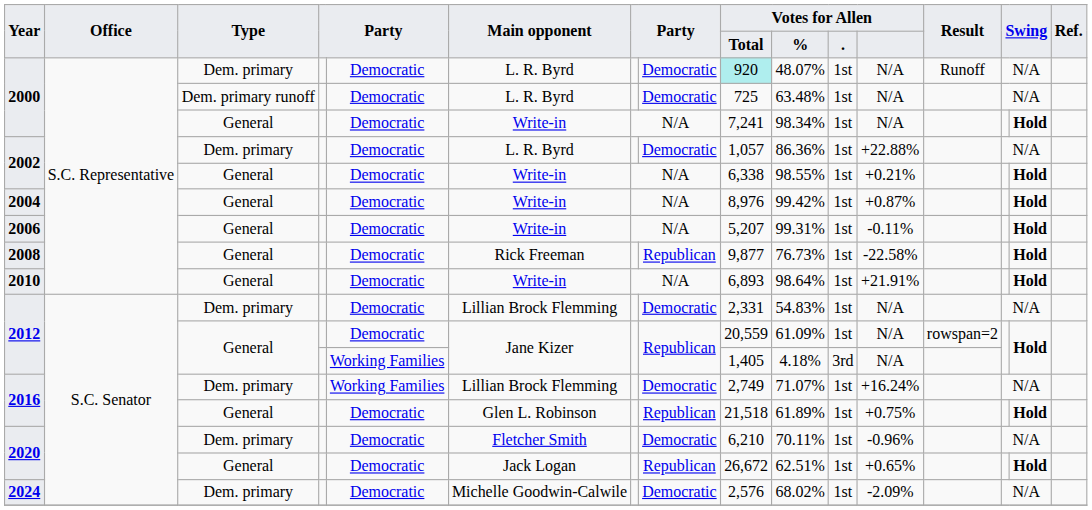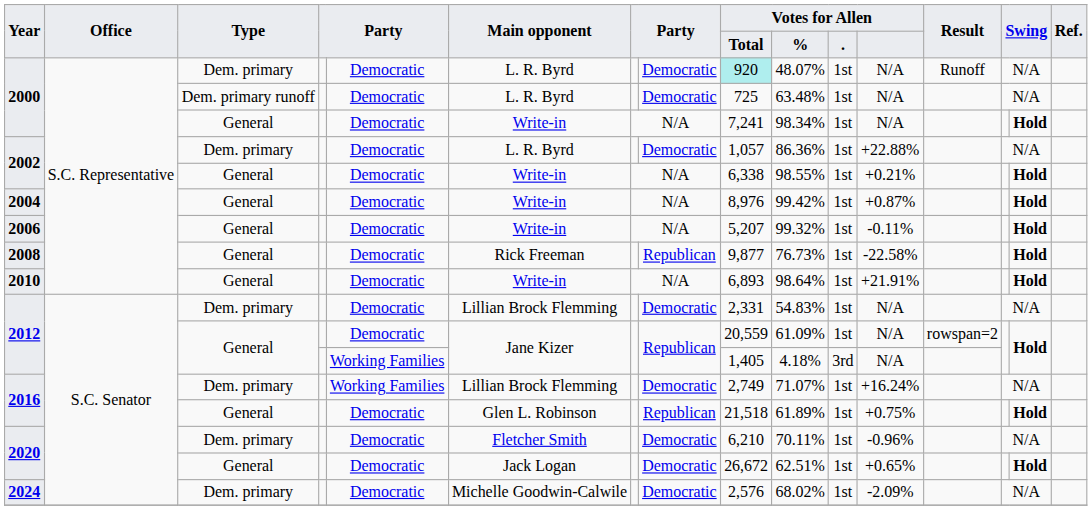(800, 228) 99.31% -> (800, 228) 99.32%
(679, 466) Republican -> (679, 466) Democratic
